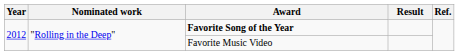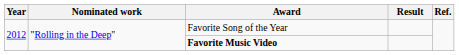(241, 27) bold -> (238, 27) normal
(230, 43) normal -> (232, 43) bold
